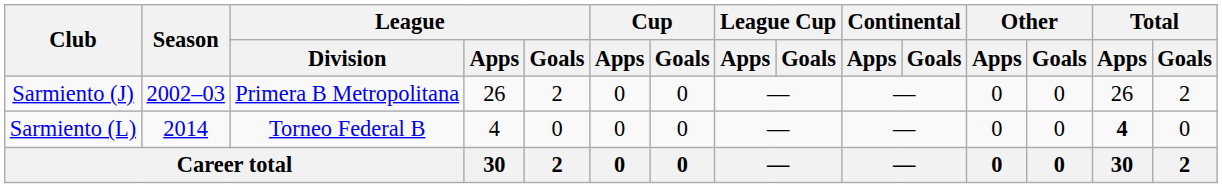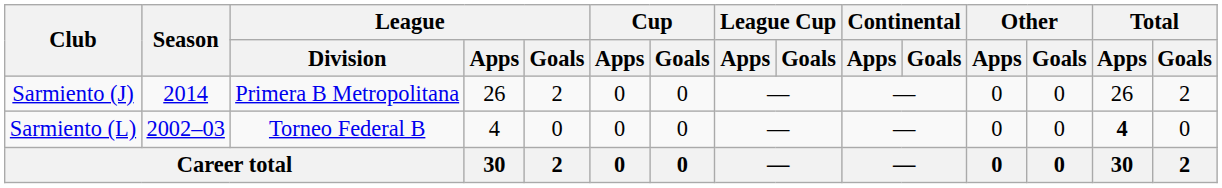(186, 93) 2002–03 -> (186, 93) 2014
(186, 128) 2014 -> (186, 128) 2002–03
